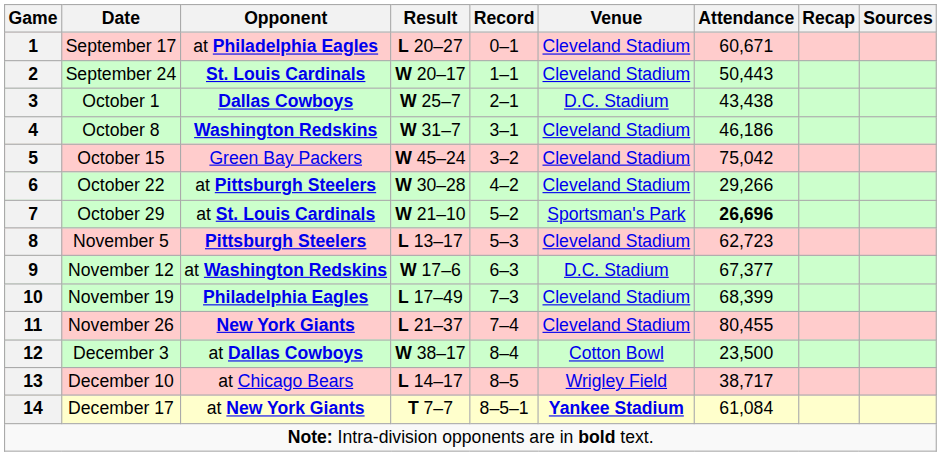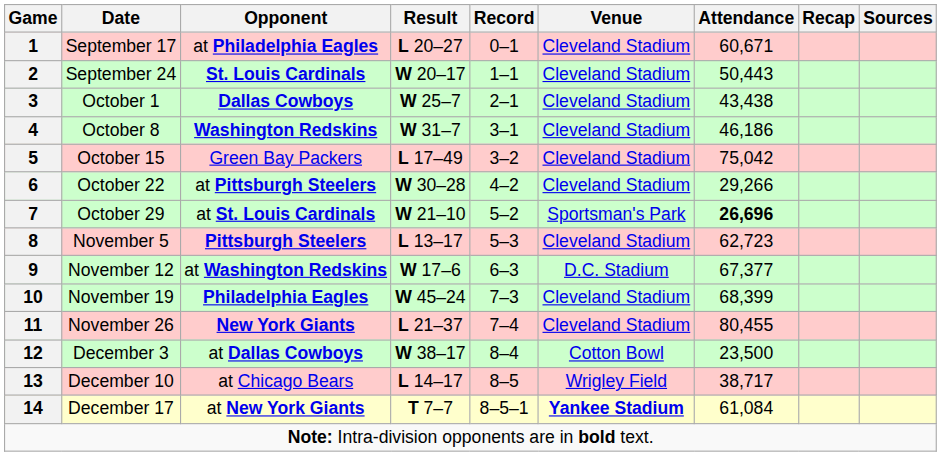(616, 102) D.C. Stadium -> (616, 102) Cleveland Stadium
(430, 158) W 45–24 -> (430, 158) L 17–49
(430, 297) L 17–49 -> (430, 297) W 45–24
